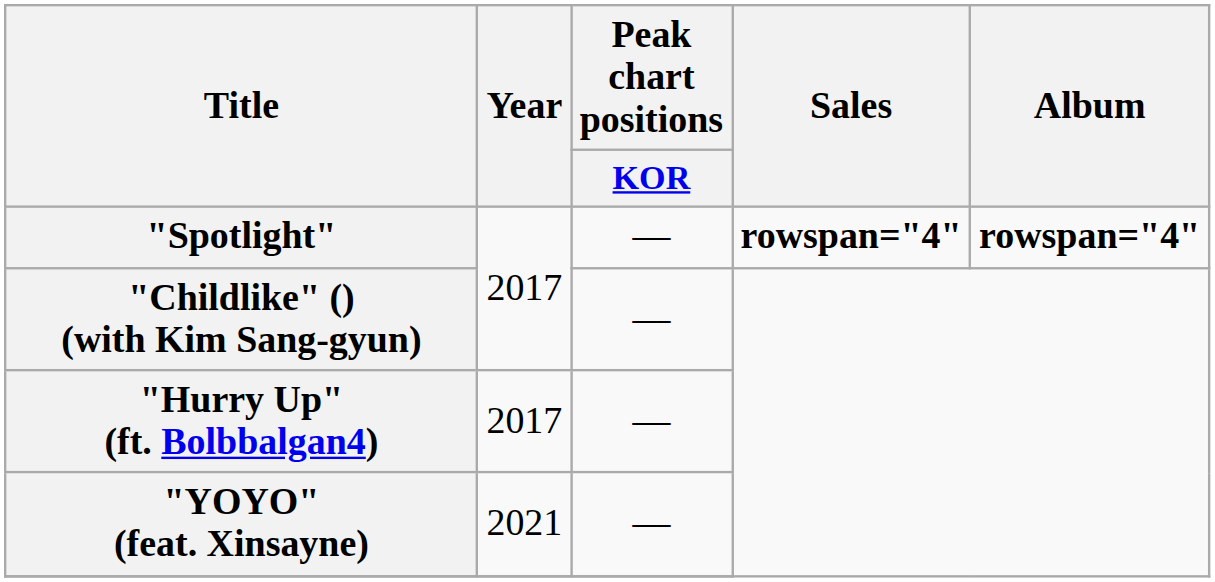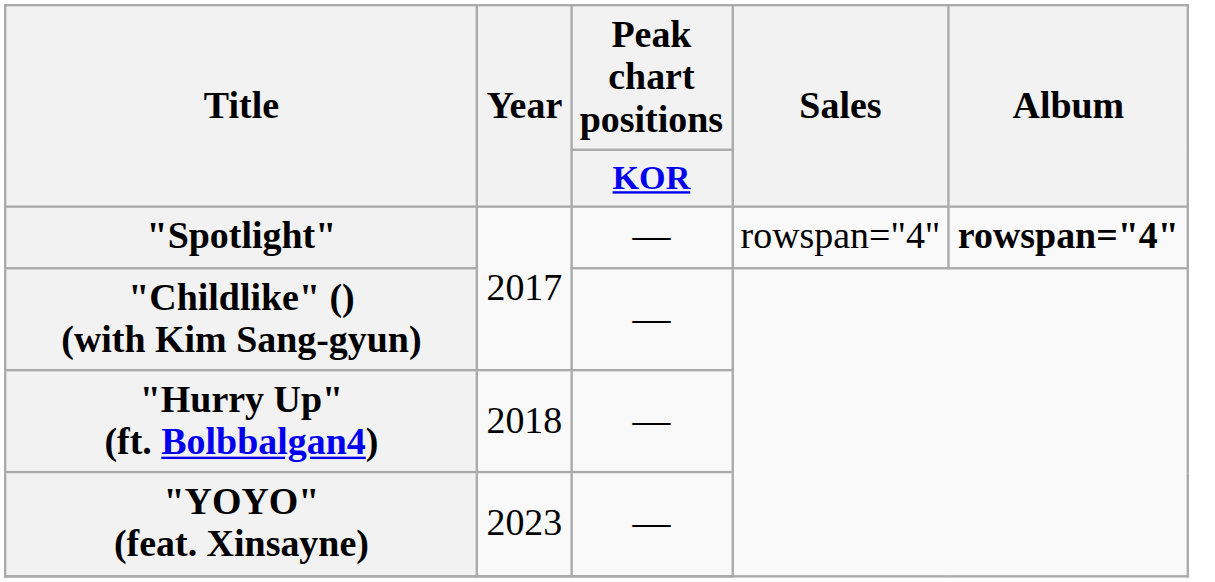(851, 236) bold -> (840, 236) normal
(524, 420) 2017 -> (524, 420) 2018
(524, 523) 2021 -> (524, 523) 2023
